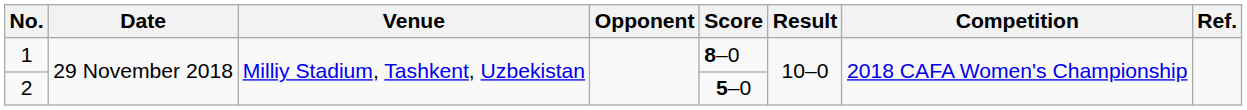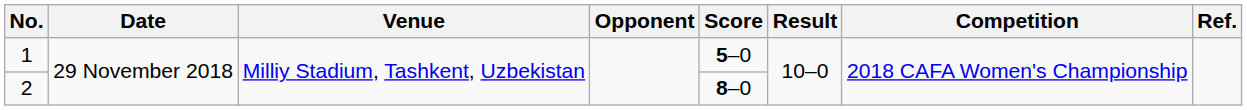(722, 54) 8–0 -> (734, 54) 5–0
(734, 88) 5–0 -> (734, 88) 8–0
